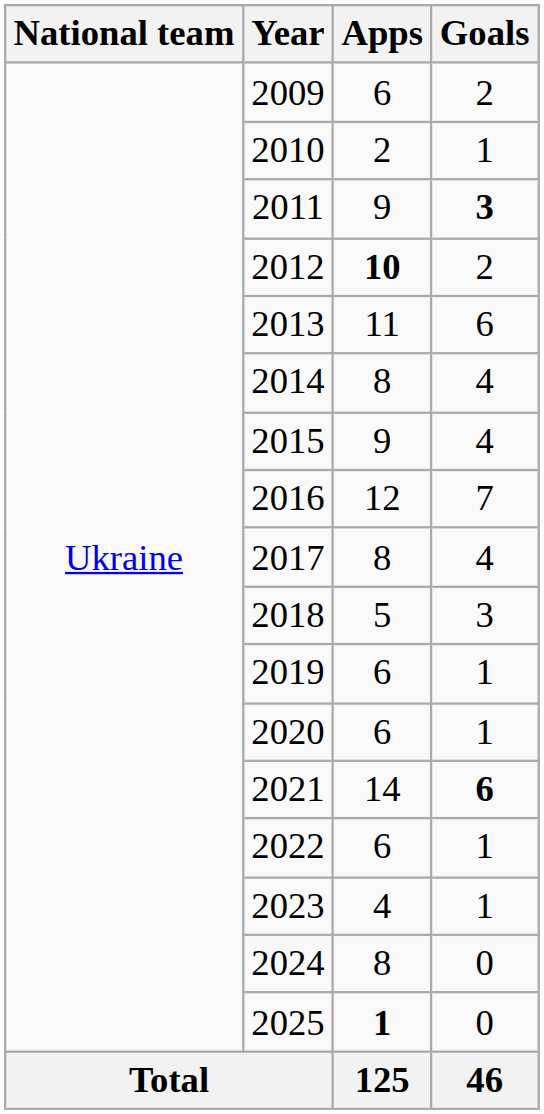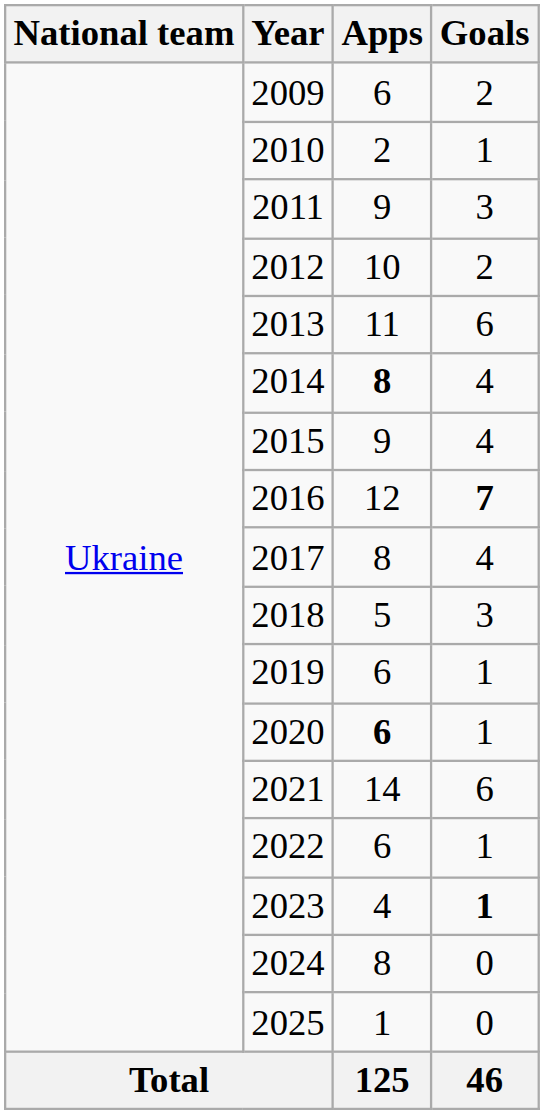(485, 207) bold -> (485, 207) normal
(382, 265) bold -> (382, 265) normal
(382, 382) normal -> (382, 382) bold
(485, 498) normal -> (485, 498) bold
(382, 730) normal -> (382, 730) bold
(485, 788) bold -> (485, 788) normal
(485, 905) normal -> (485, 905) bold
(382, 1021) bold -> (382, 1021) normal
